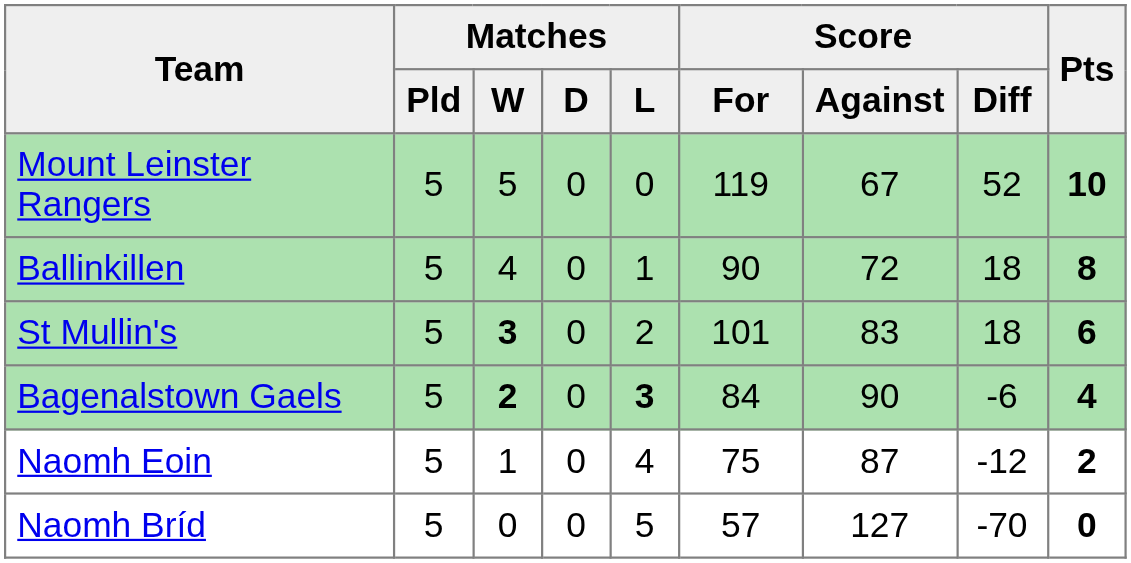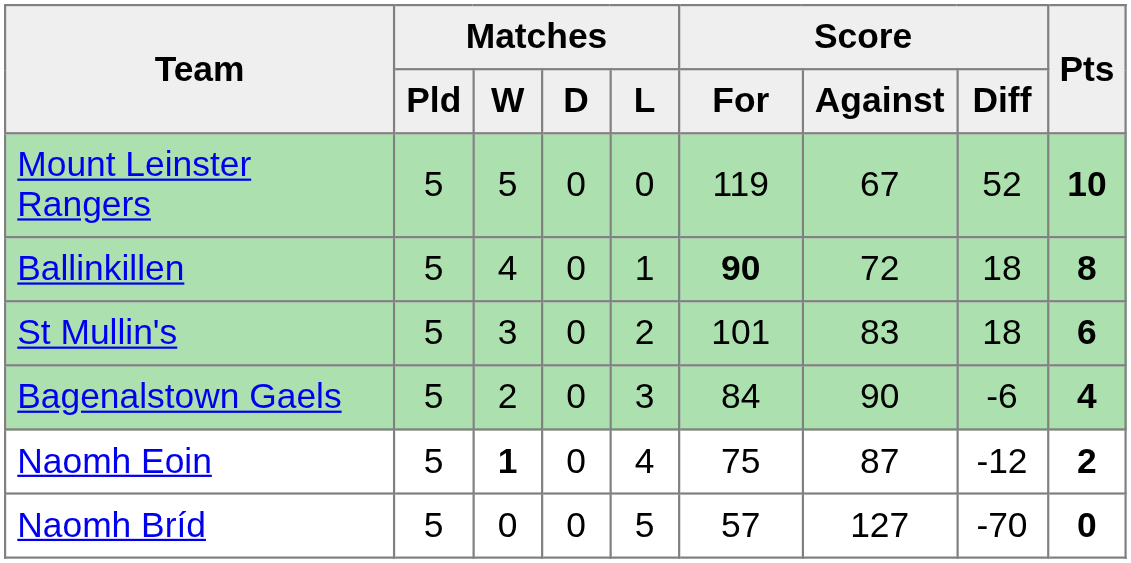(741, 268) normal -> (741, 268) bold
(508, 332) bold -> (508, 332) normal
(508, 396) bold -> (508, 396) normal
(645, 396) bold -> (645, 396) normal
(508, 460) normal -> (508, 460) bold
